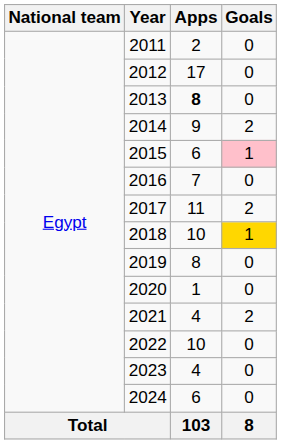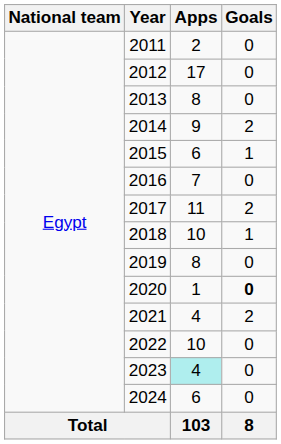(196, 99) bold -> (196, 99) normal
(249, 153) pink background -> (249, 153) no background
(249, 235) gold background -> (249, 235) no background
(249, 289) normal -> (249, 289) bold
(196, 371) no background -> (196, 371) paleturquoise background
